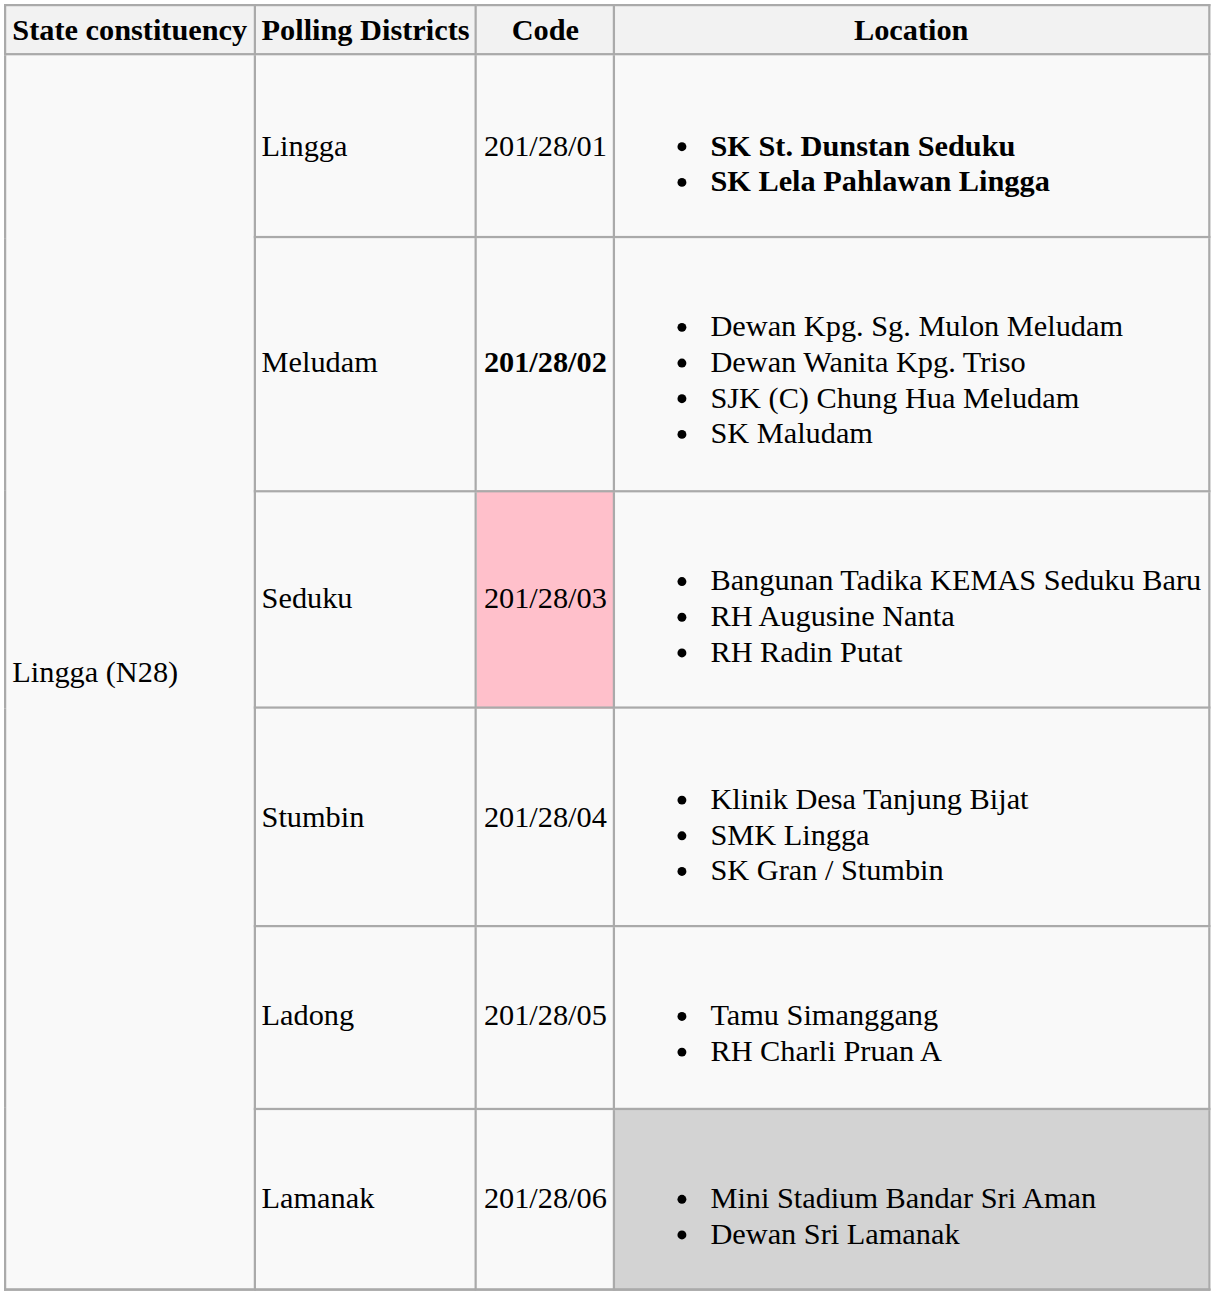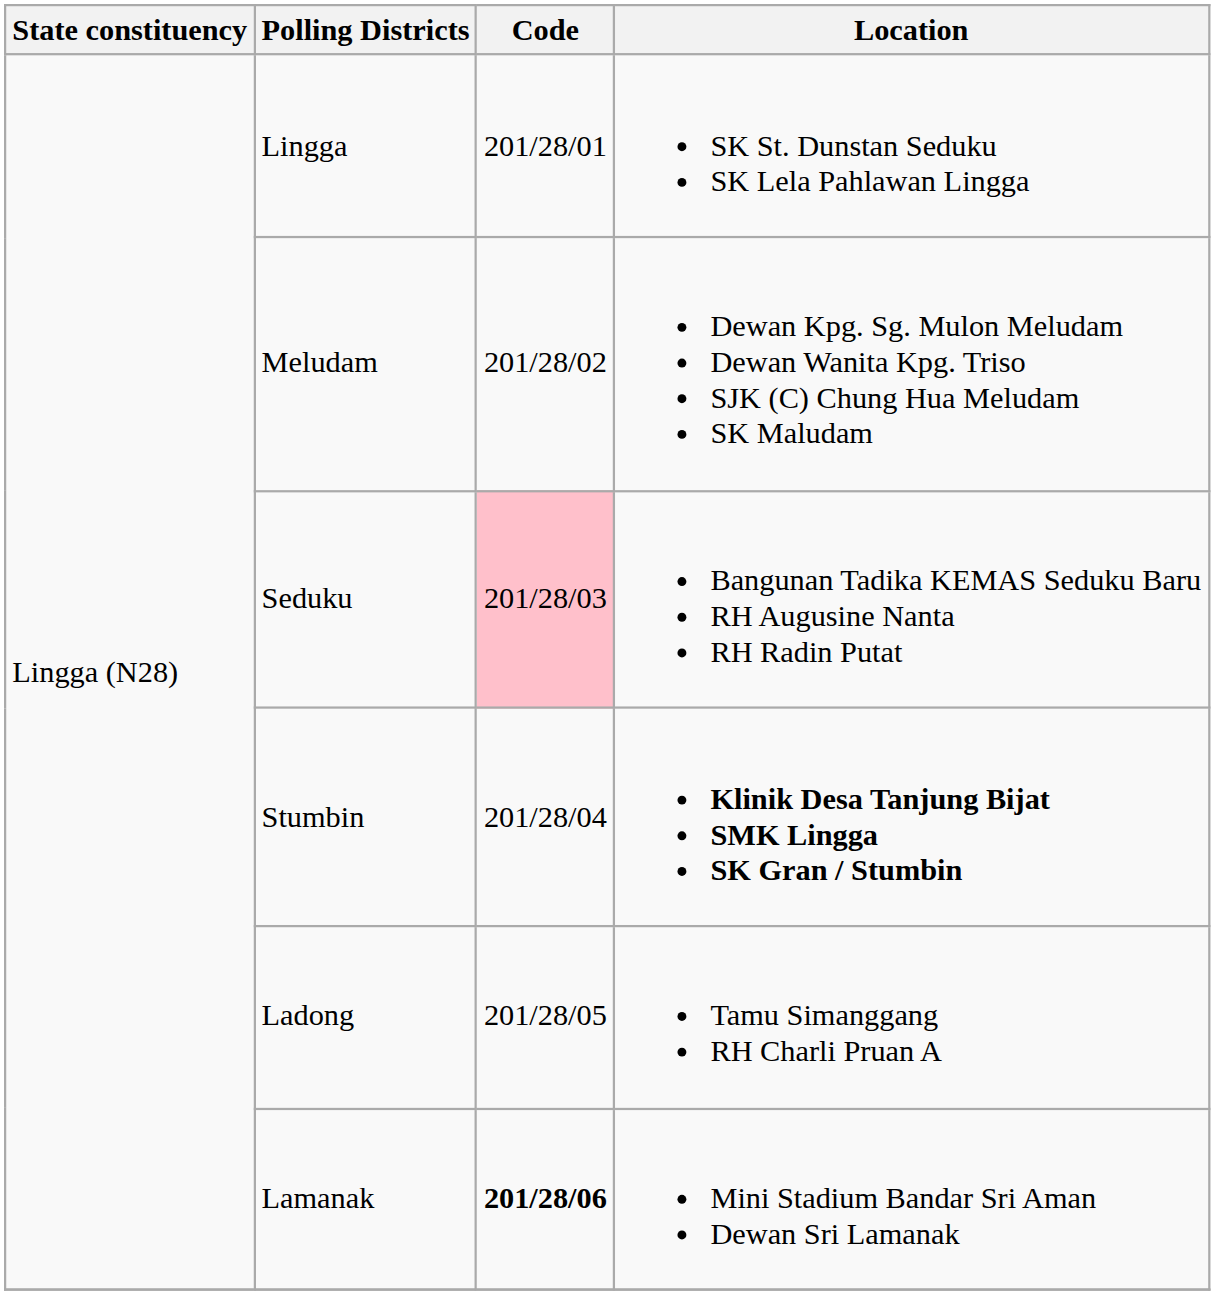(911, 164) bold -> (911, 164) normal
(545, 362) bold -> (545, 362) normal
(911, 835) normal -> (911, 835) bold
(545, 1197) normal -> (545, 1197) bold
(911, 1216) lightgrey background -> (911, 1216) no background
